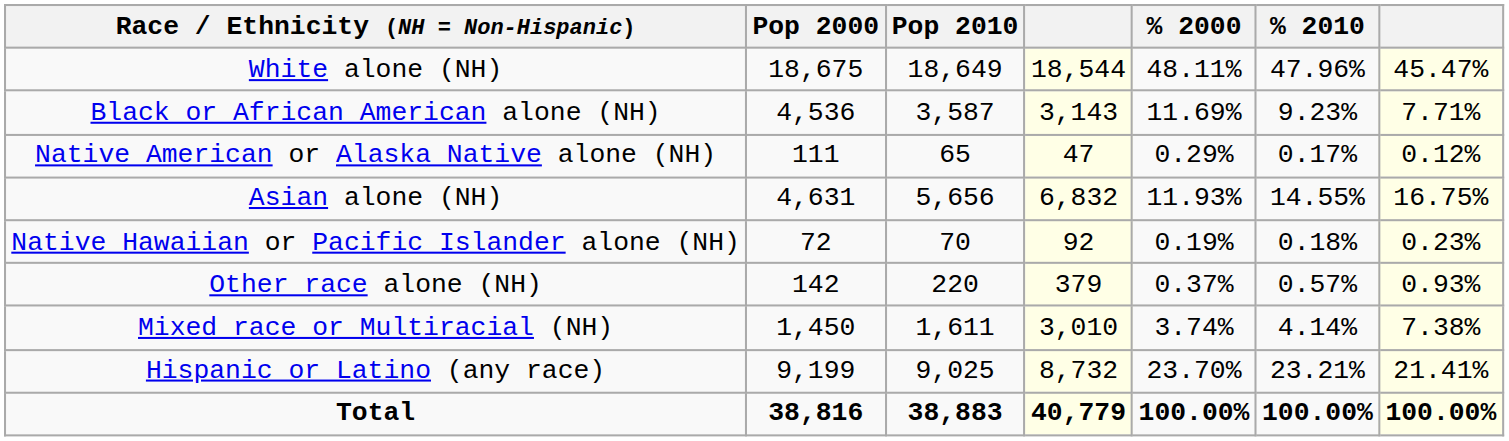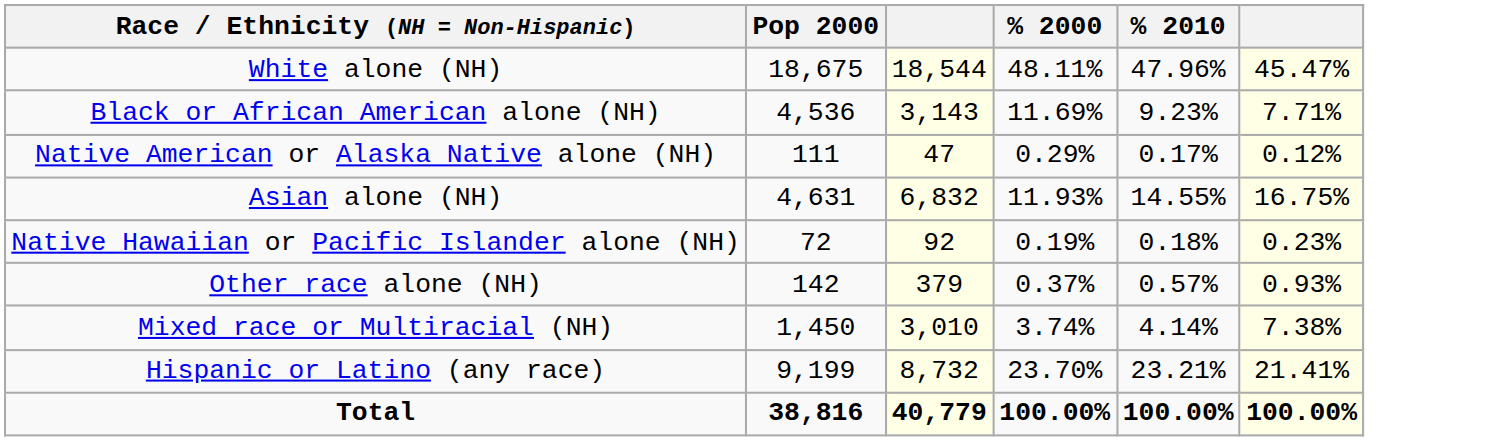- column: (955, 27)
